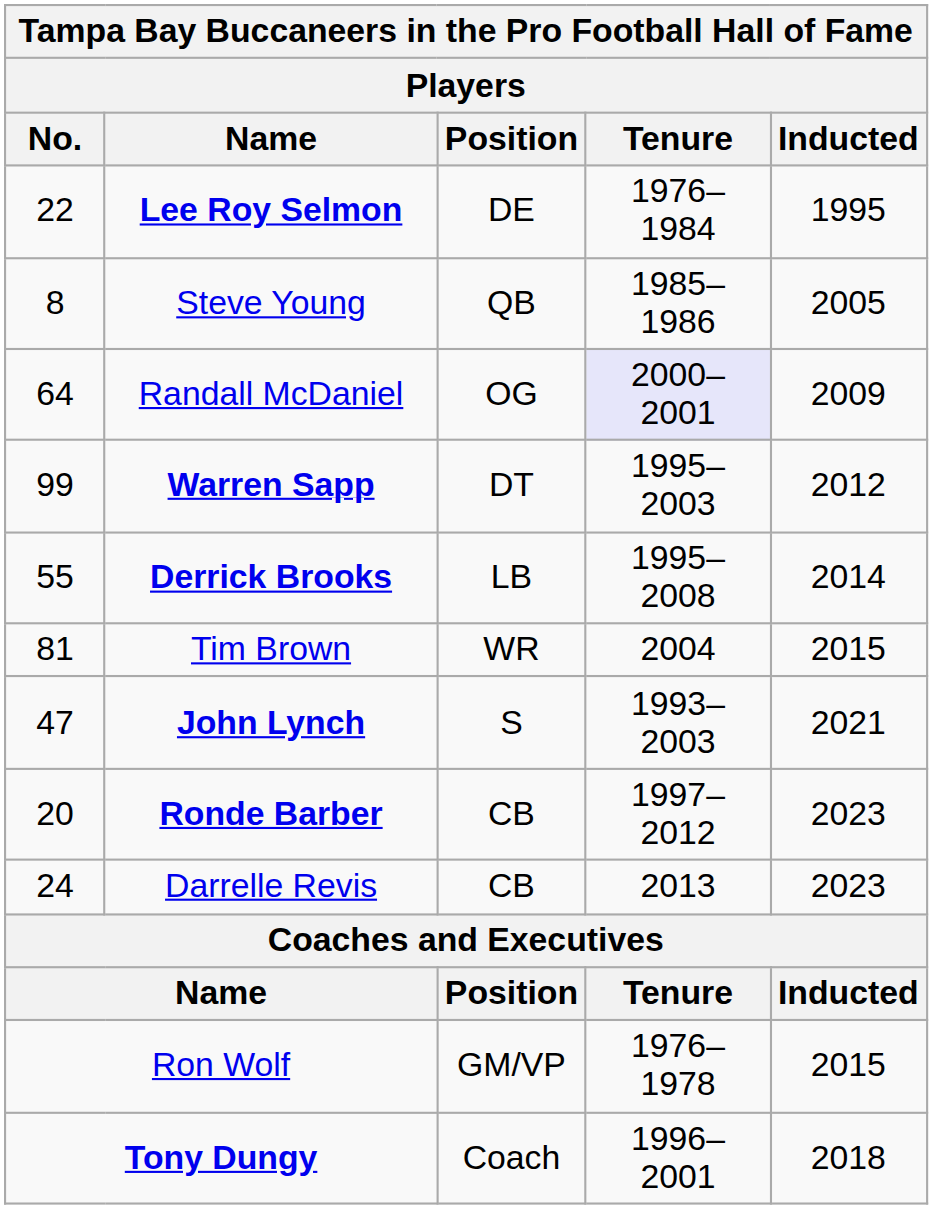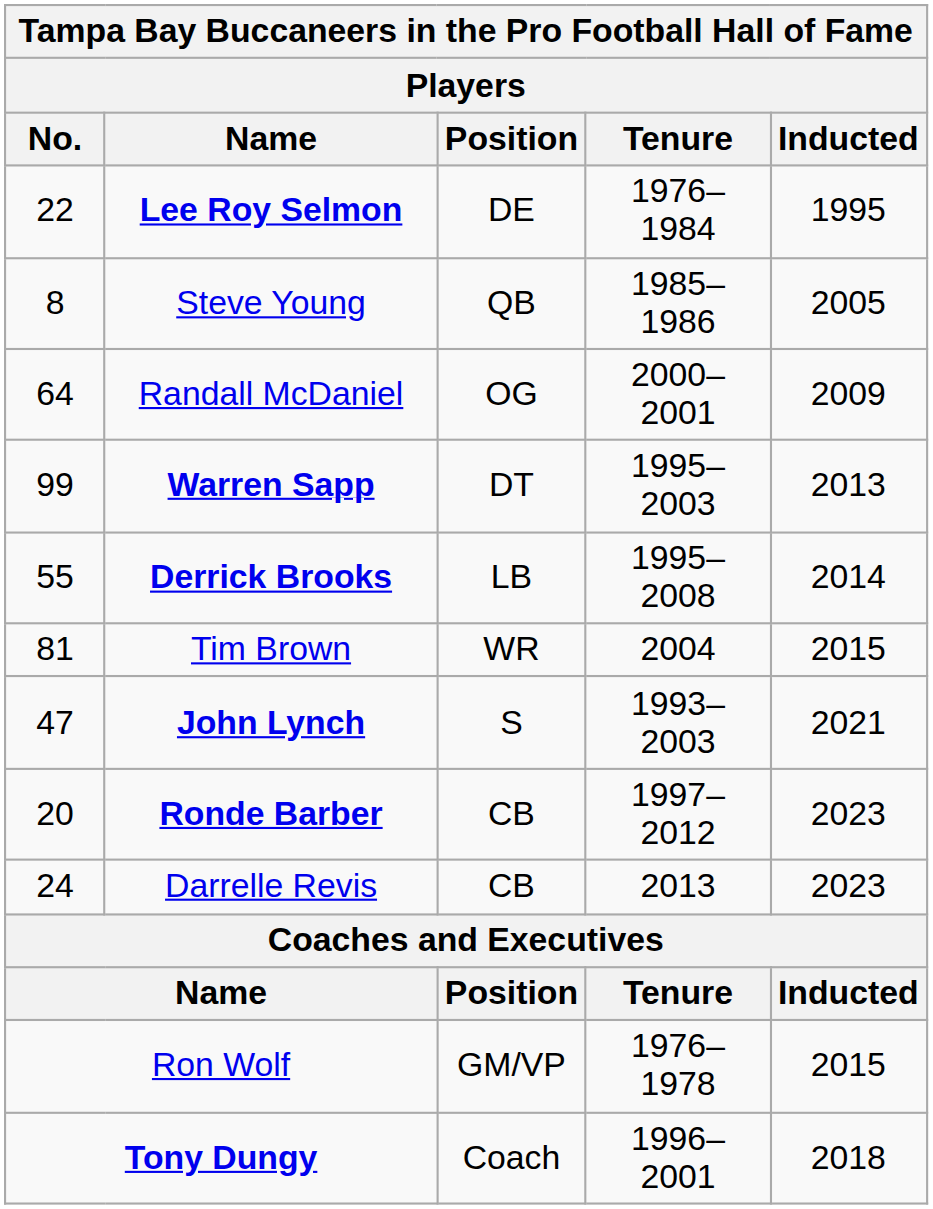(678, 393) lavender background -> (678, 393) no background
(848, 485) 2012 -> (848, 485) 2013
